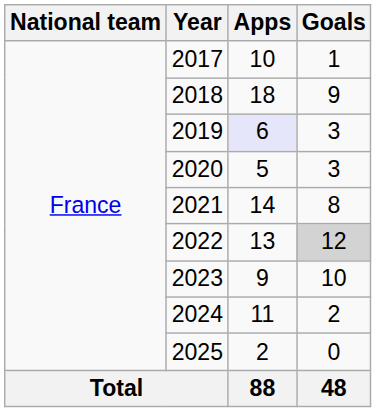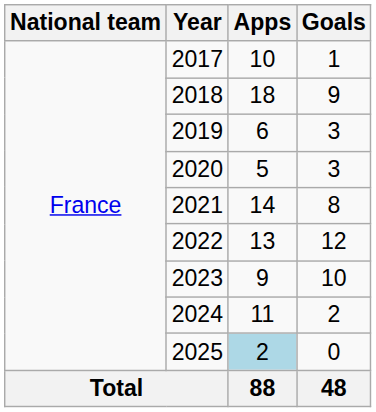(262, 132) lavender background -> (262, 132) no background
(334, 242) lightgrey background -> (334, 242) no background
(262, 351) no background -> (262, 351) lightblue background
